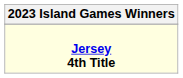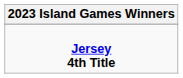(91, 55) lightyellow background -> (91, 55) no background
